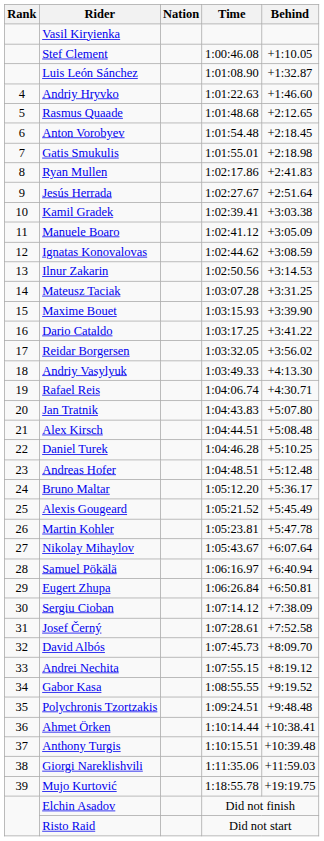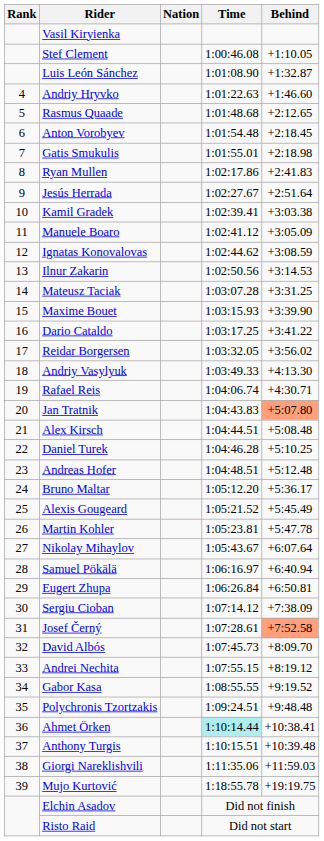(290, 410) no background -> (290, 410) lightsalmon background
(290, 627) no background -> (290, 627) lightsalmon background
(232, 726) no background -> (232, 726) paleturquoise background
